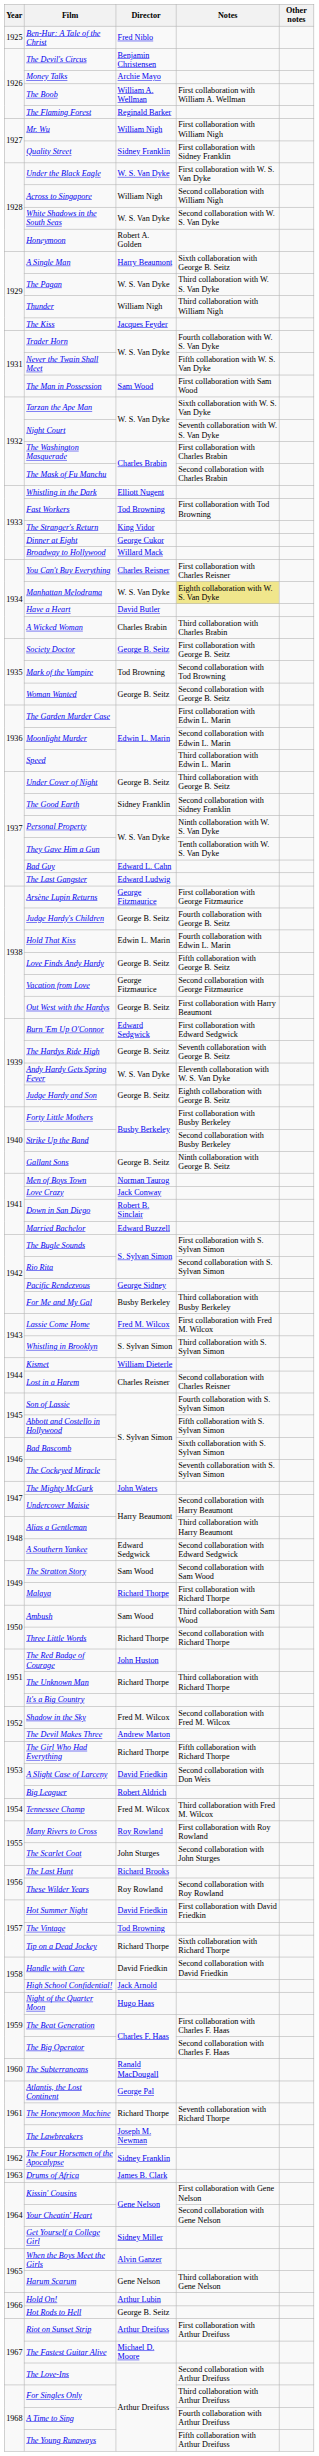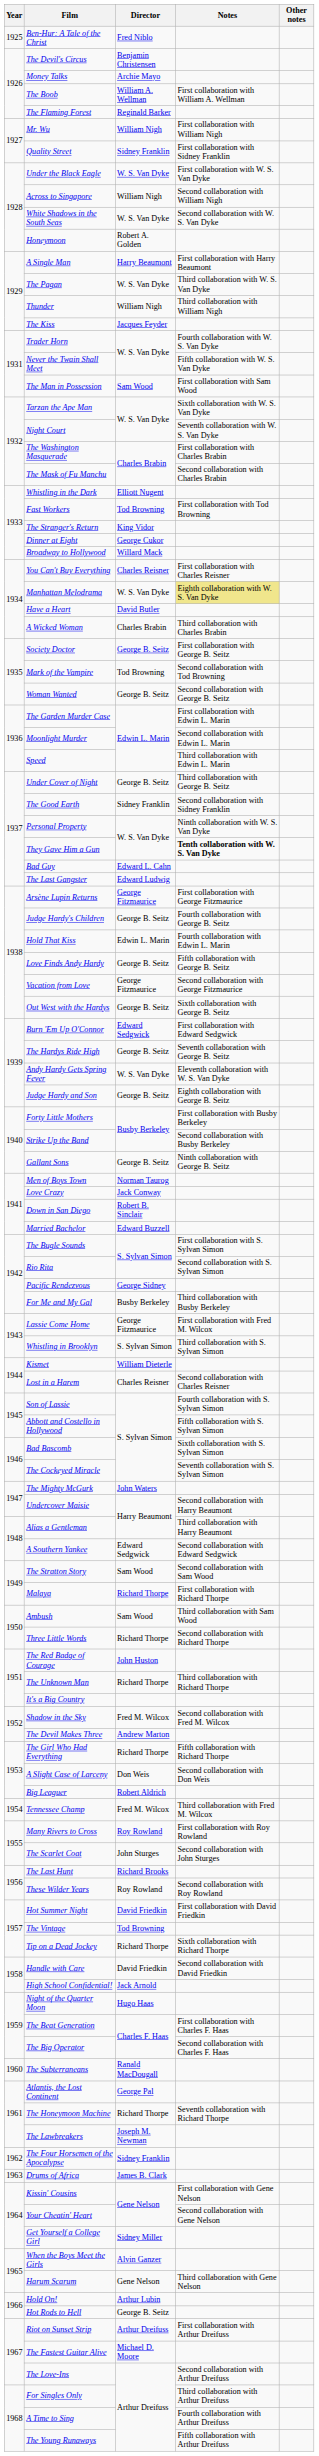(218, 262) Sixth collaboration with George B. Seitz -> (226, 262) First collaboration with Harry Beaumont
(224, 849) normal -> (226, 849) bold
(227, 1007) First collaboration with Harry Beaumont -> (217, 1007) Sixth collaboration with George B. Seitz
(144, 1324) Fred M. Wilcox -> (137, 1324) George Fitzmaurice
(142, 1774) David Friedkin -> (133, 1774) Don Weis
